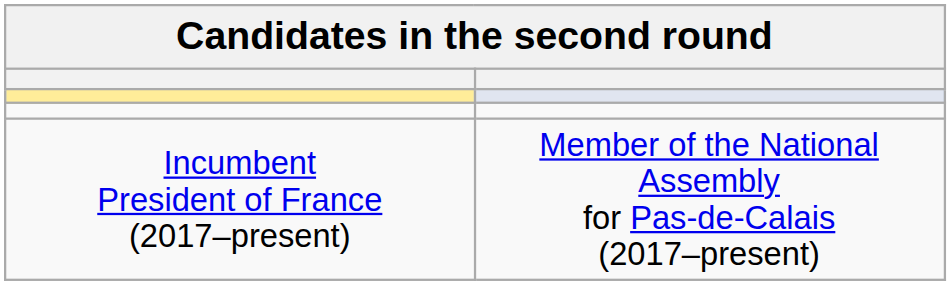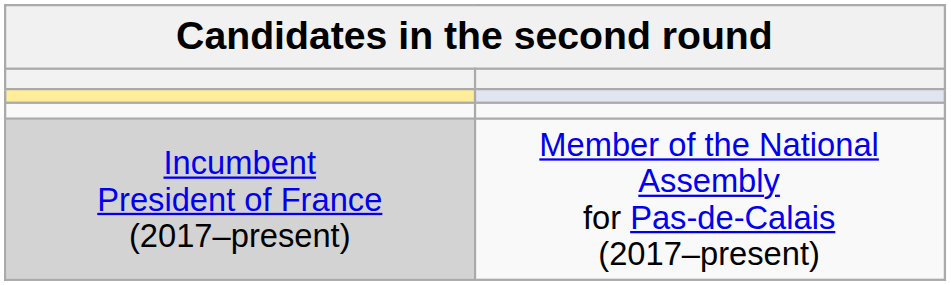(240, 199) no background -> (240, 199) lightgrey background
